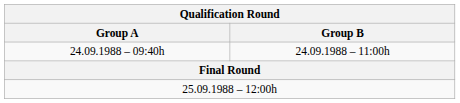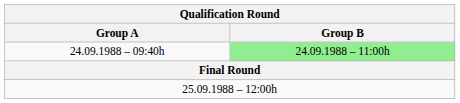(343, 51) no background -> (343, 51) lightgreen background
